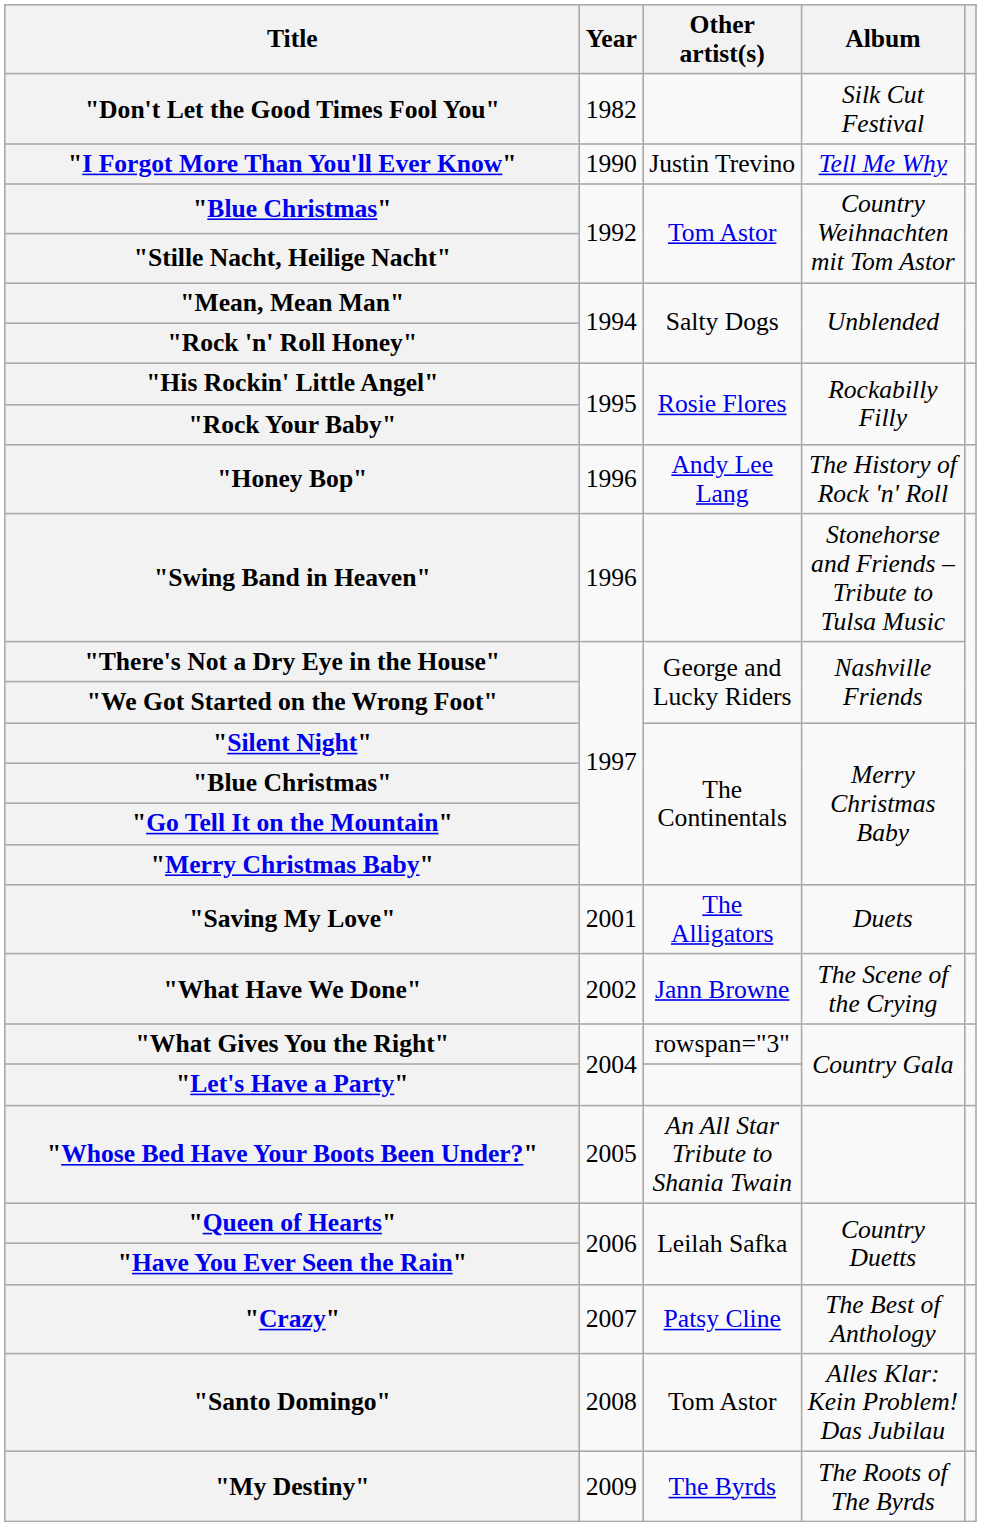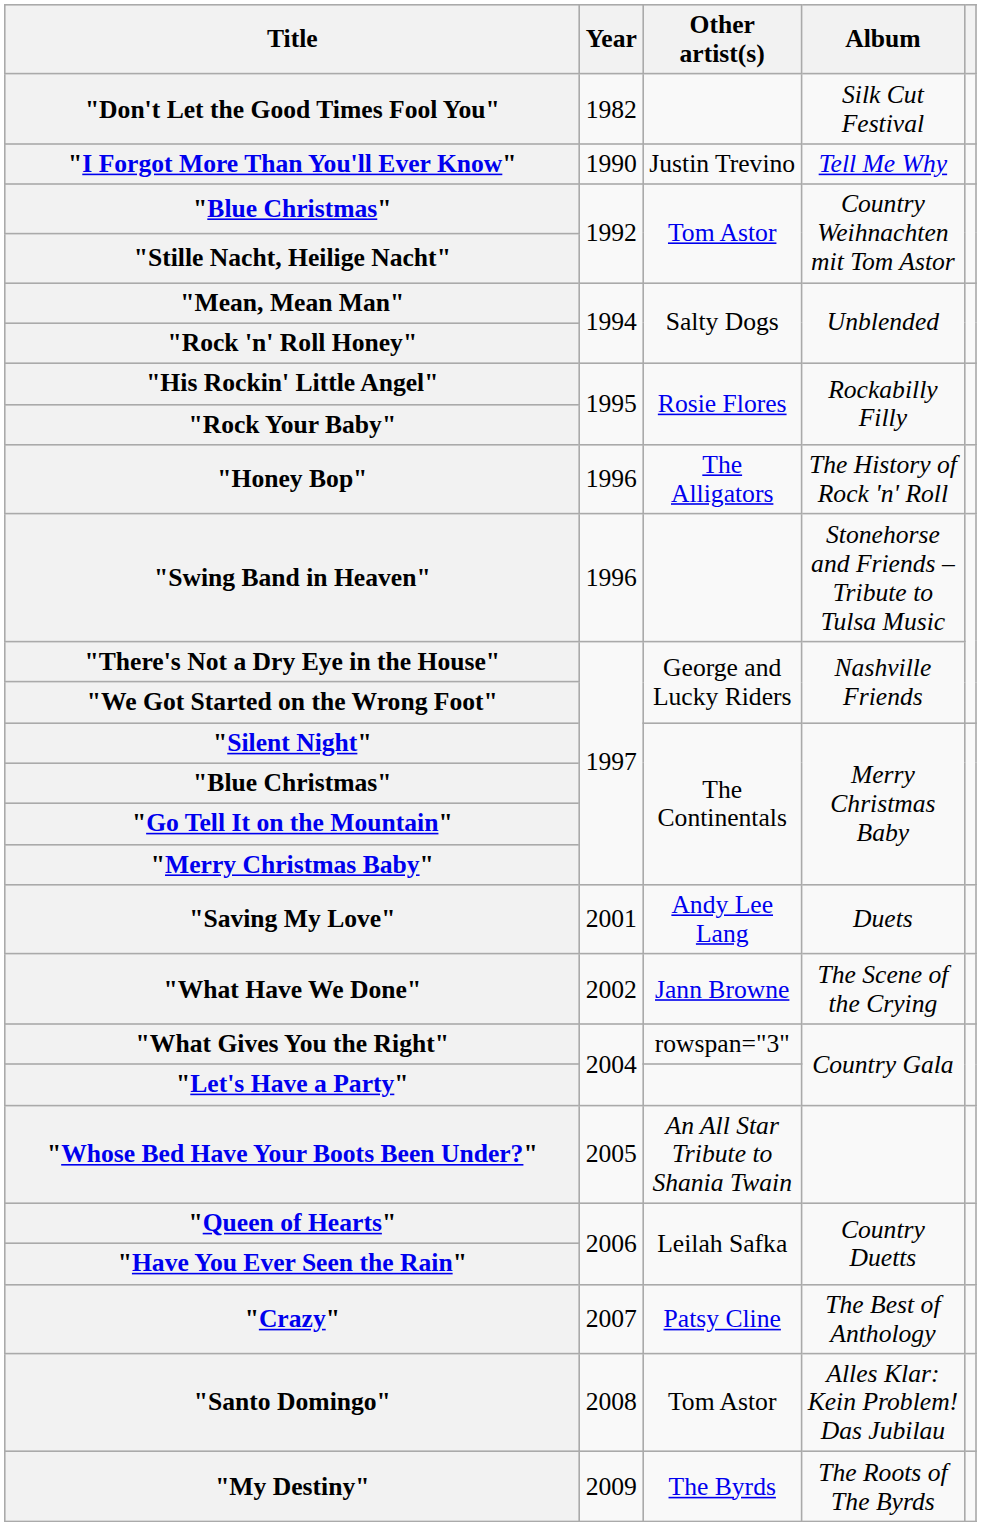(722, 479) Andy Lee Lang -> (722, 479) The Alligators
(722, 919) The Alligators -> (722, 919) Andy Lee Lang
